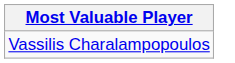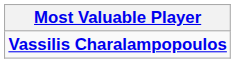(109, 44) normal -> (118, 44) bold
